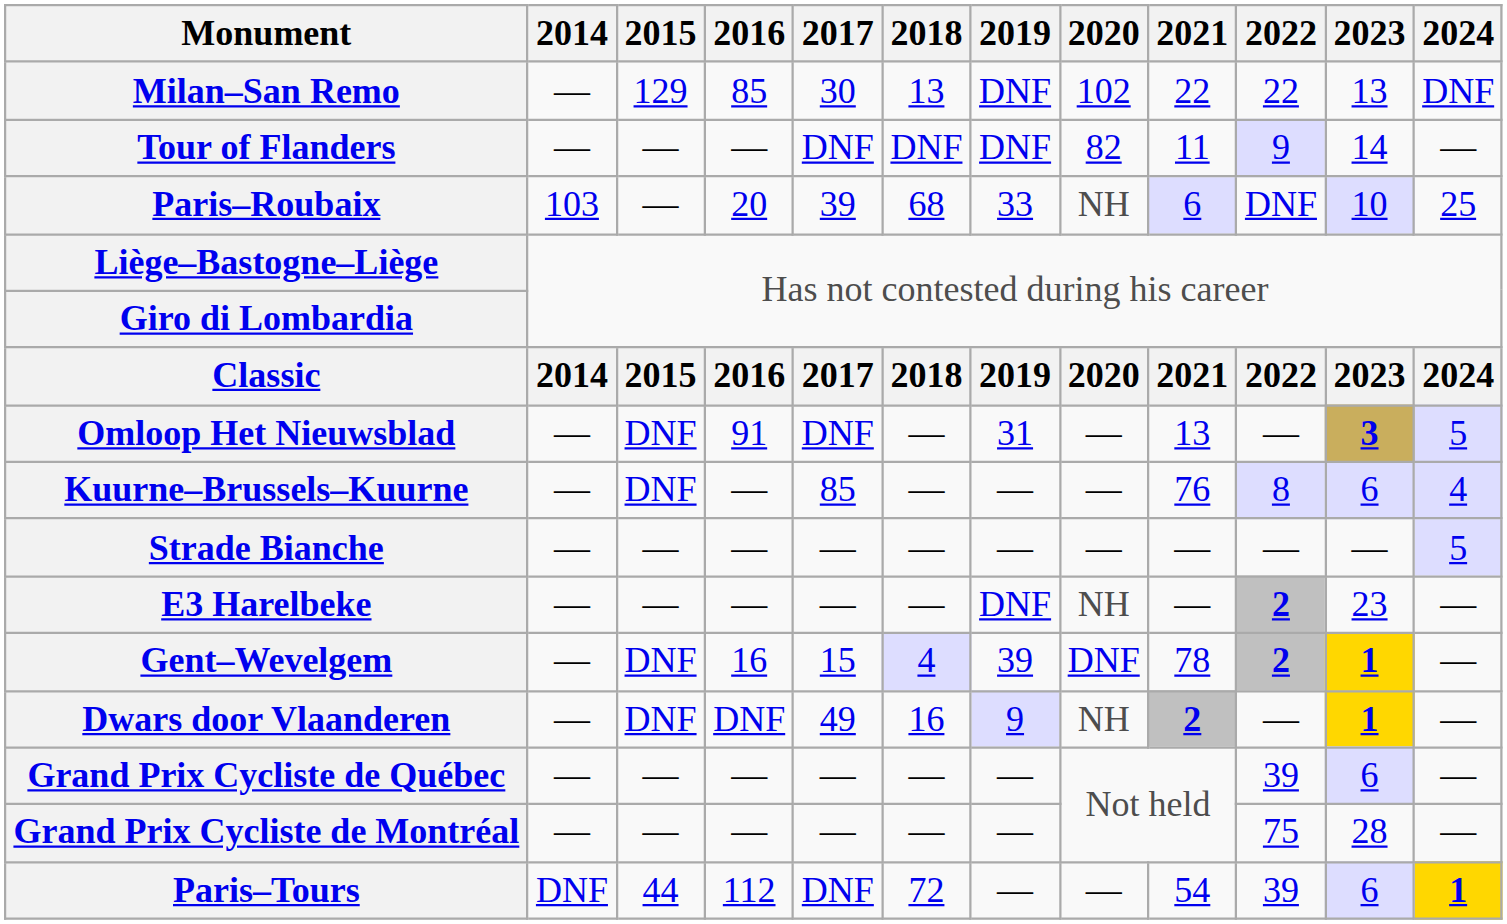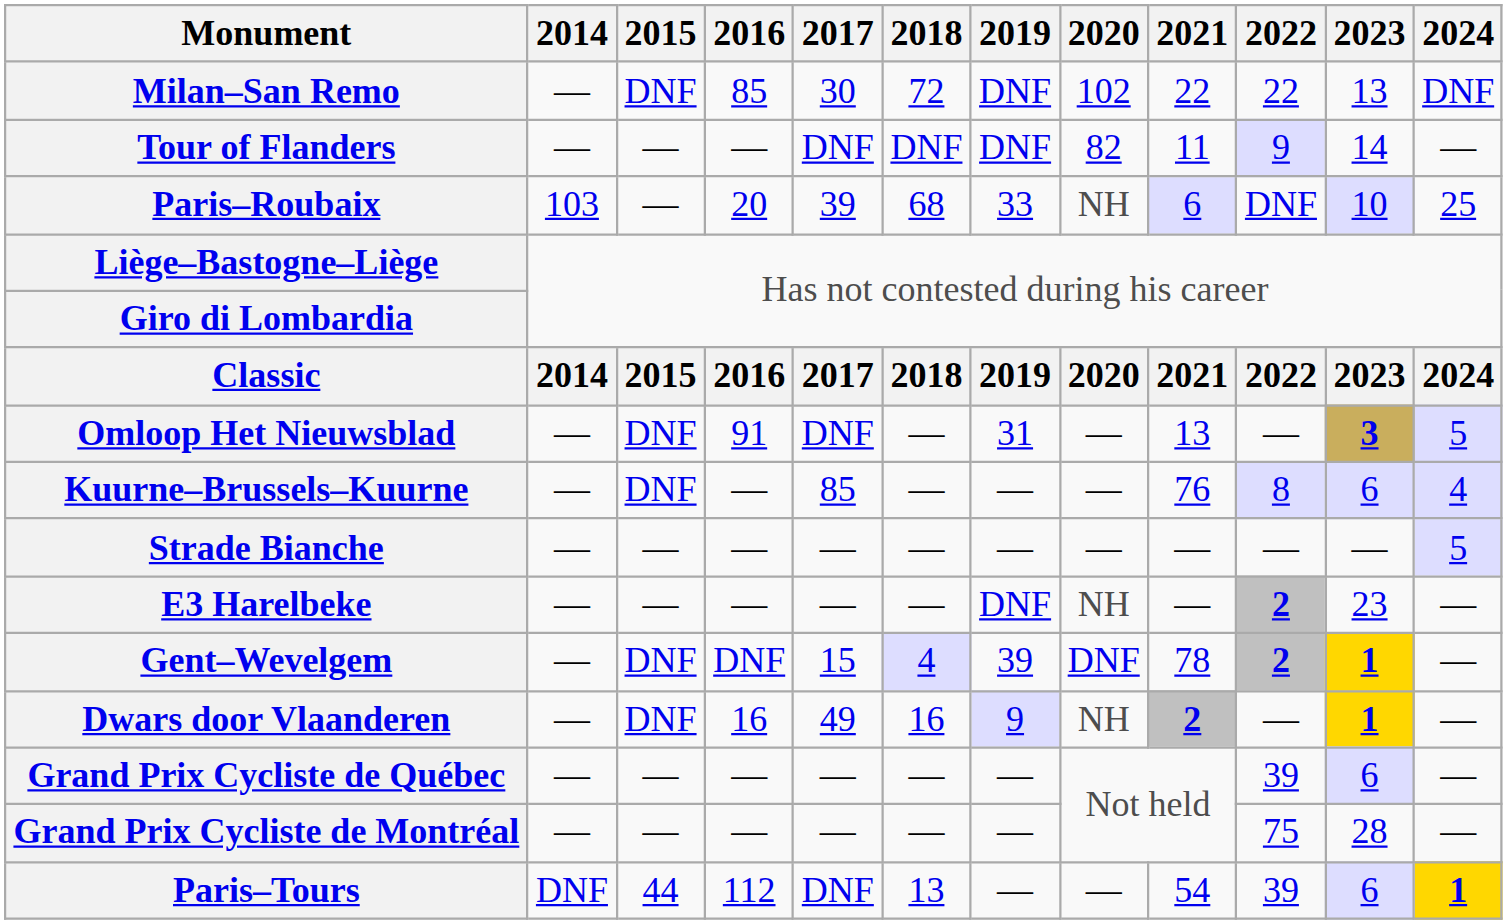(661, 90) 129 -> (661, 90) DNF
(926, 90) 13 -> (926, 90) 72
(749, 661) 16 -> (749, 661) DNF
(749, 718) DNF -> (749, 718) 16
(926, 889) 72 -> (926, 889) 13
